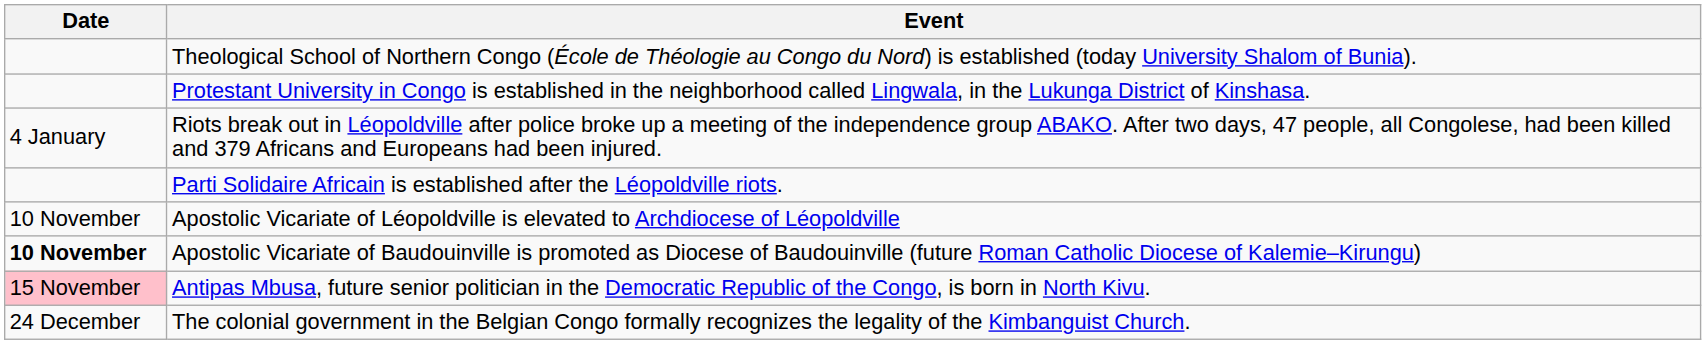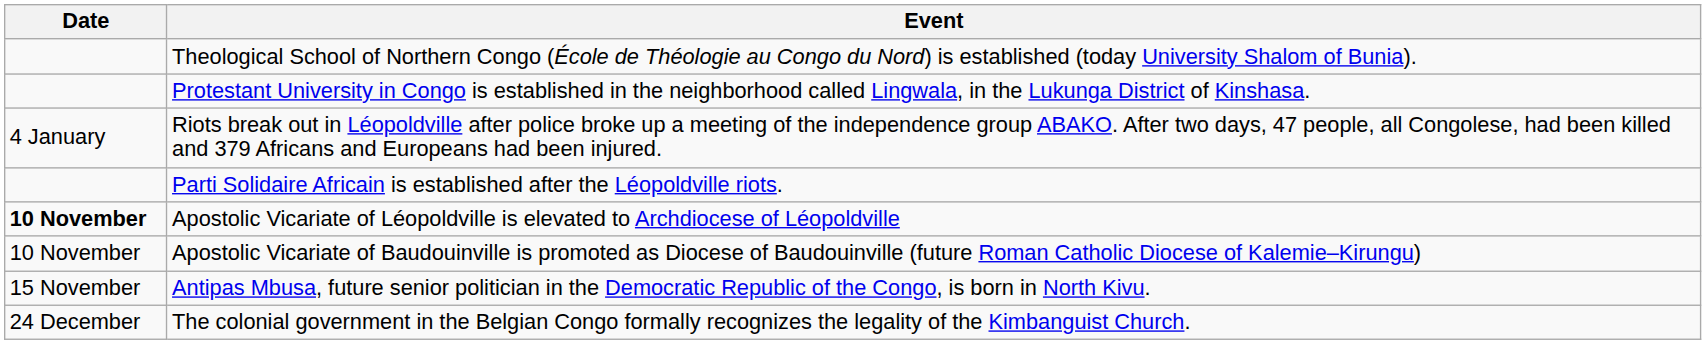(75, 218) normal -> (78, 218) bold
(78, 253) bold -> (75, 253) normal
(75, 287) pink background -> (75, 287) no background
